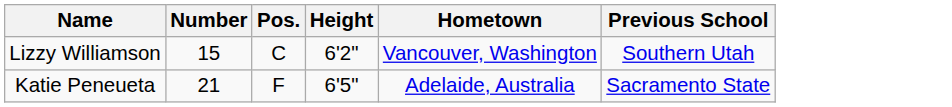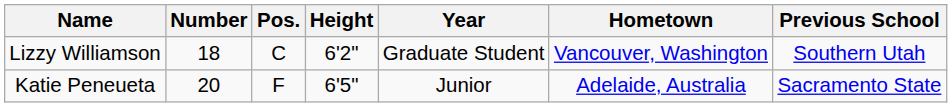+ column: (464, 20)
(209, 53) 15 -> (209, 53) 18
(209, 85) 21 -> (209, 85) 20
